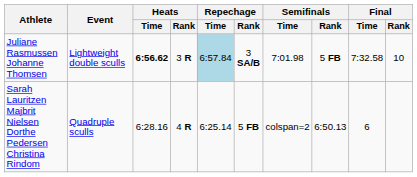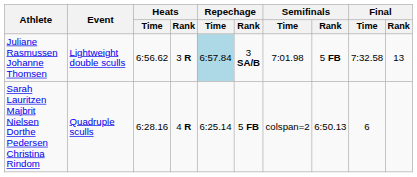(152, 58) bold -> (152, 58) normal
(399, 58) 10 -> (399, 58) 13
